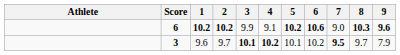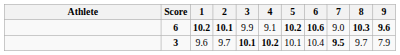(224, 27) 10.2 -> (224, 27) 10.1
(316, 43) 10.2 -> (316, 43) 10.4
